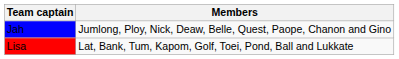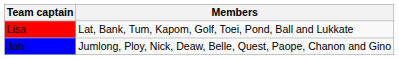rows swapped: (15, 29) <-> (16, 46)
